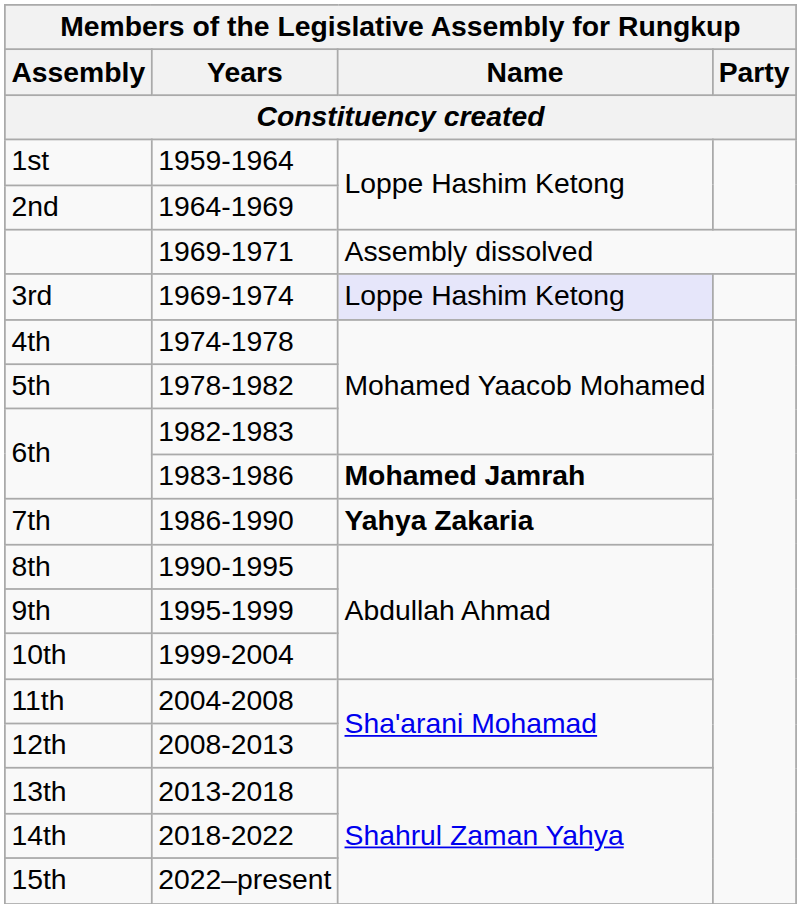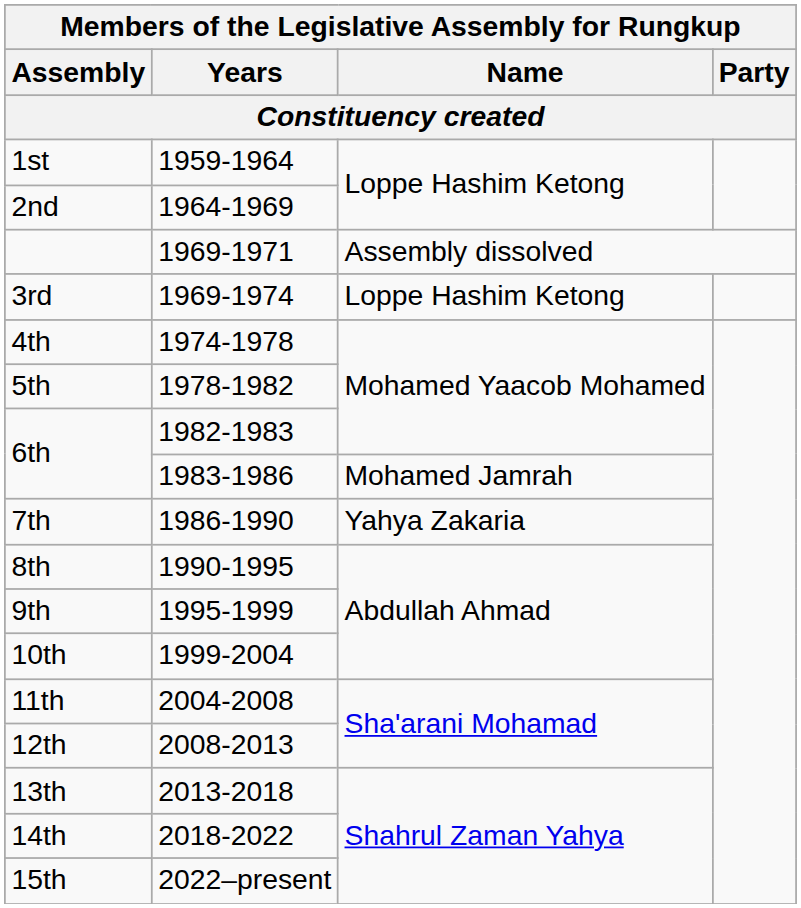(485, 296) lavender background -> (485, 296) no background
(465, 476) bold -> (459, 476) normal
(439, 521) bold -> (435, 521) normal
